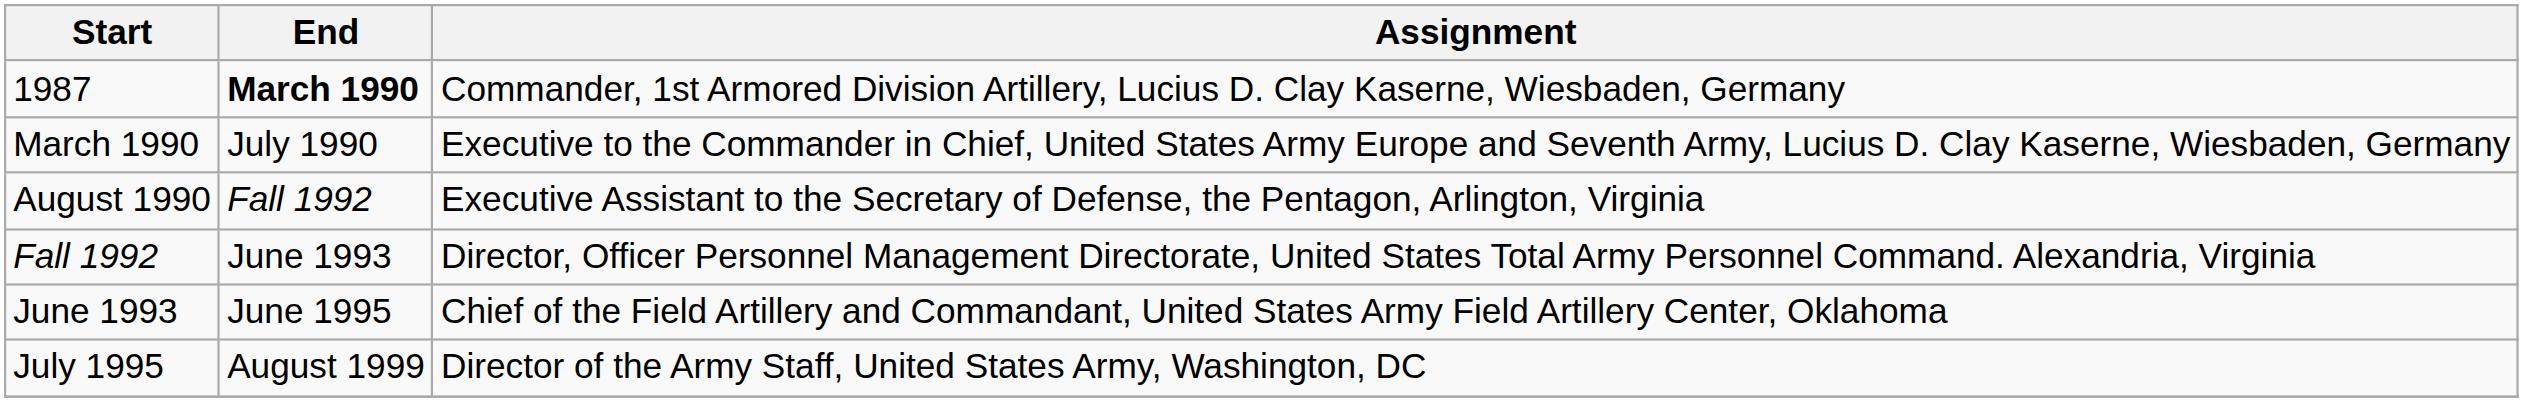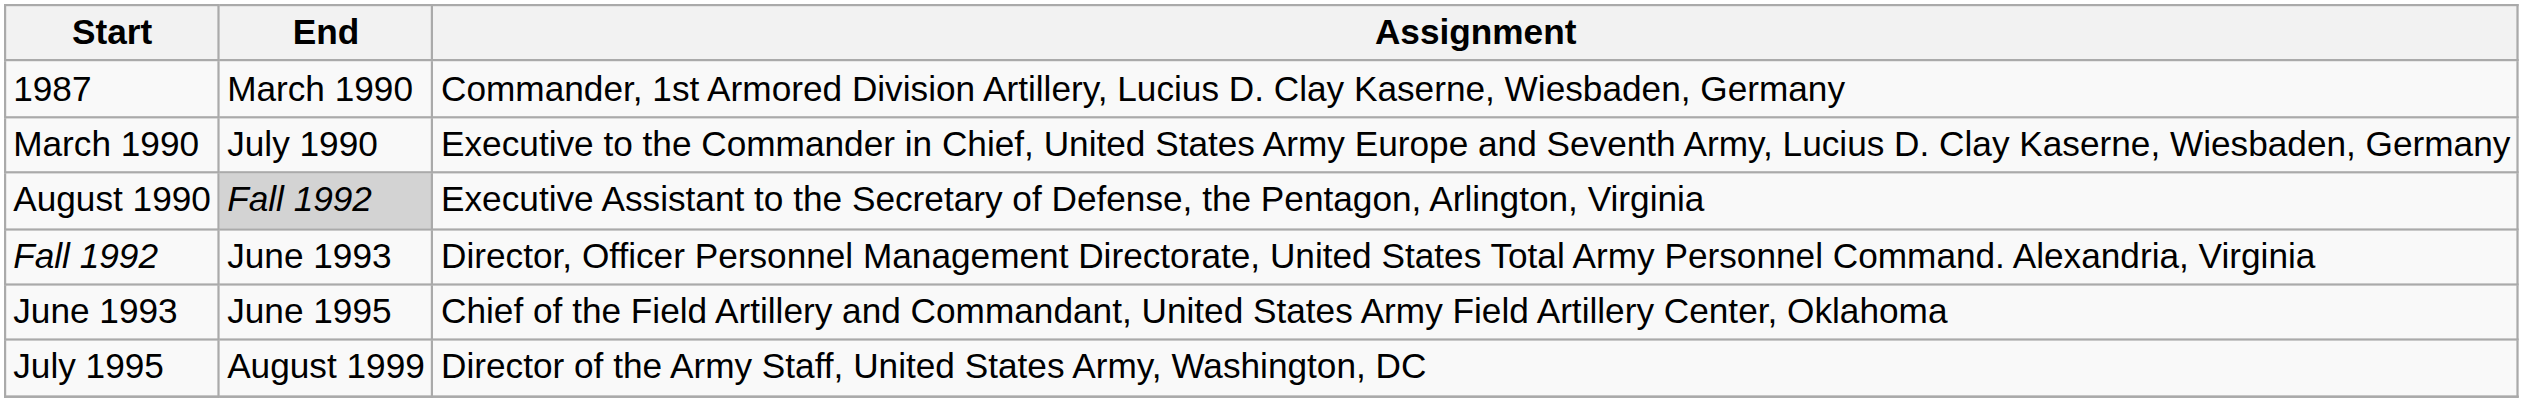(323, 88) bold -> (320, 88) normal
(300, 199) no background -> (300, 199) lightgrey background
